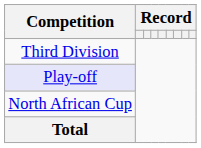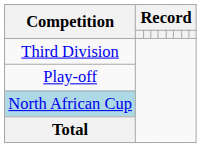(70, 77) lavender background -> (70, 77) no background
(70, 103) no background -> (70, 103) lightblue background
